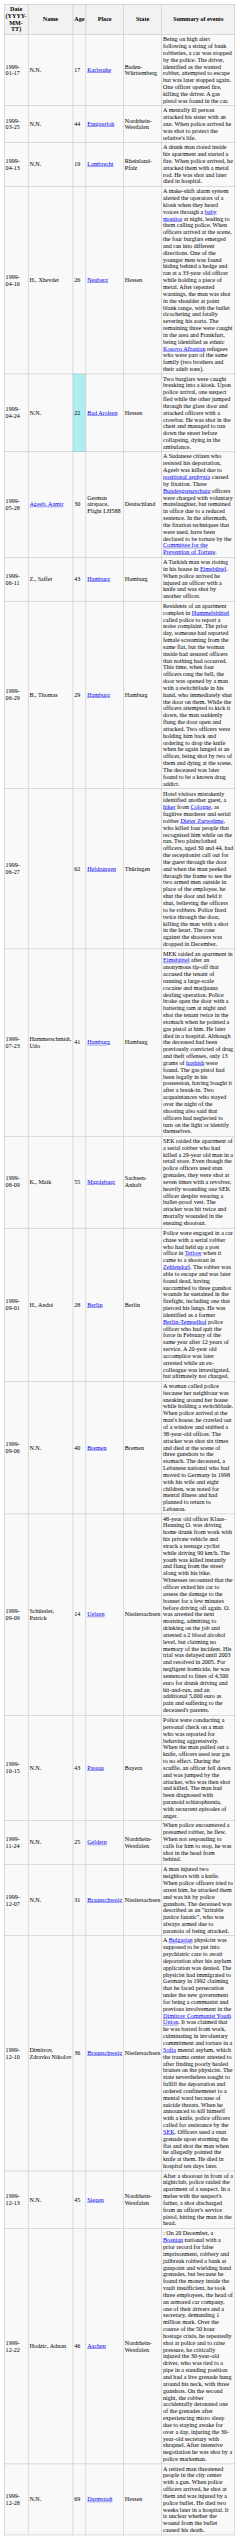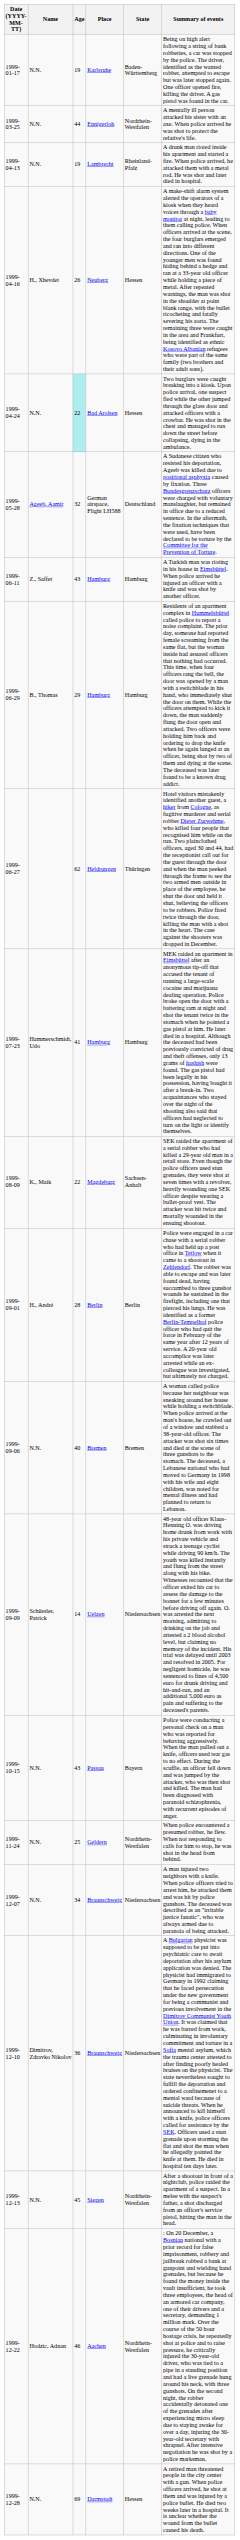(77, 70) 17 -> (77, 70) 19
(77, 504) 30 -> (77, 504) 32
(77, 1182) 55 -> (77, 1182) 22
(77, 1900) 31 -> (77, 1900) 34
